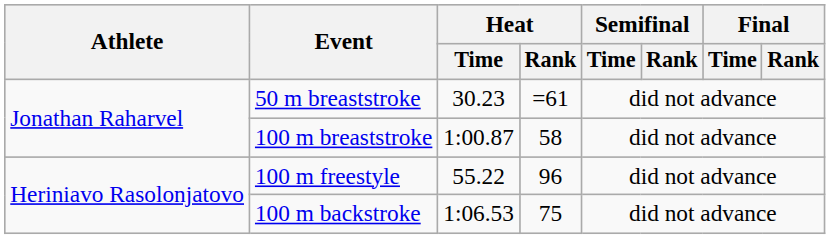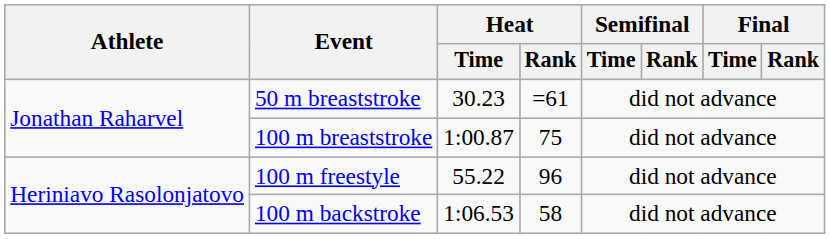(550, 137) 58 -> (550, 137) 75
(550, 214) 75 -> (550, 214) 58
